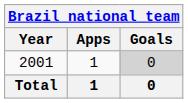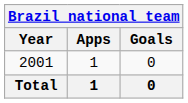(151, 63) lightgrey background -> (151, 63) no background
